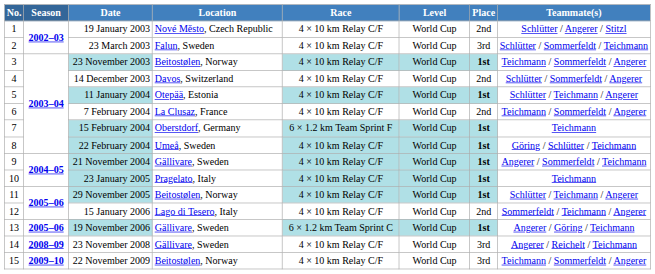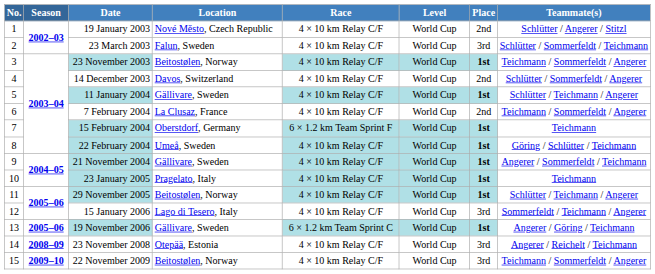(186, 95) Otepää, Estonia -> (192, 95) Gällivare, Sweden
(484, 211) 2nd -> (484, 211) 3rd
(192, 244) Gällivare, Sweden -> (186, 244) Otepää, Estonia
